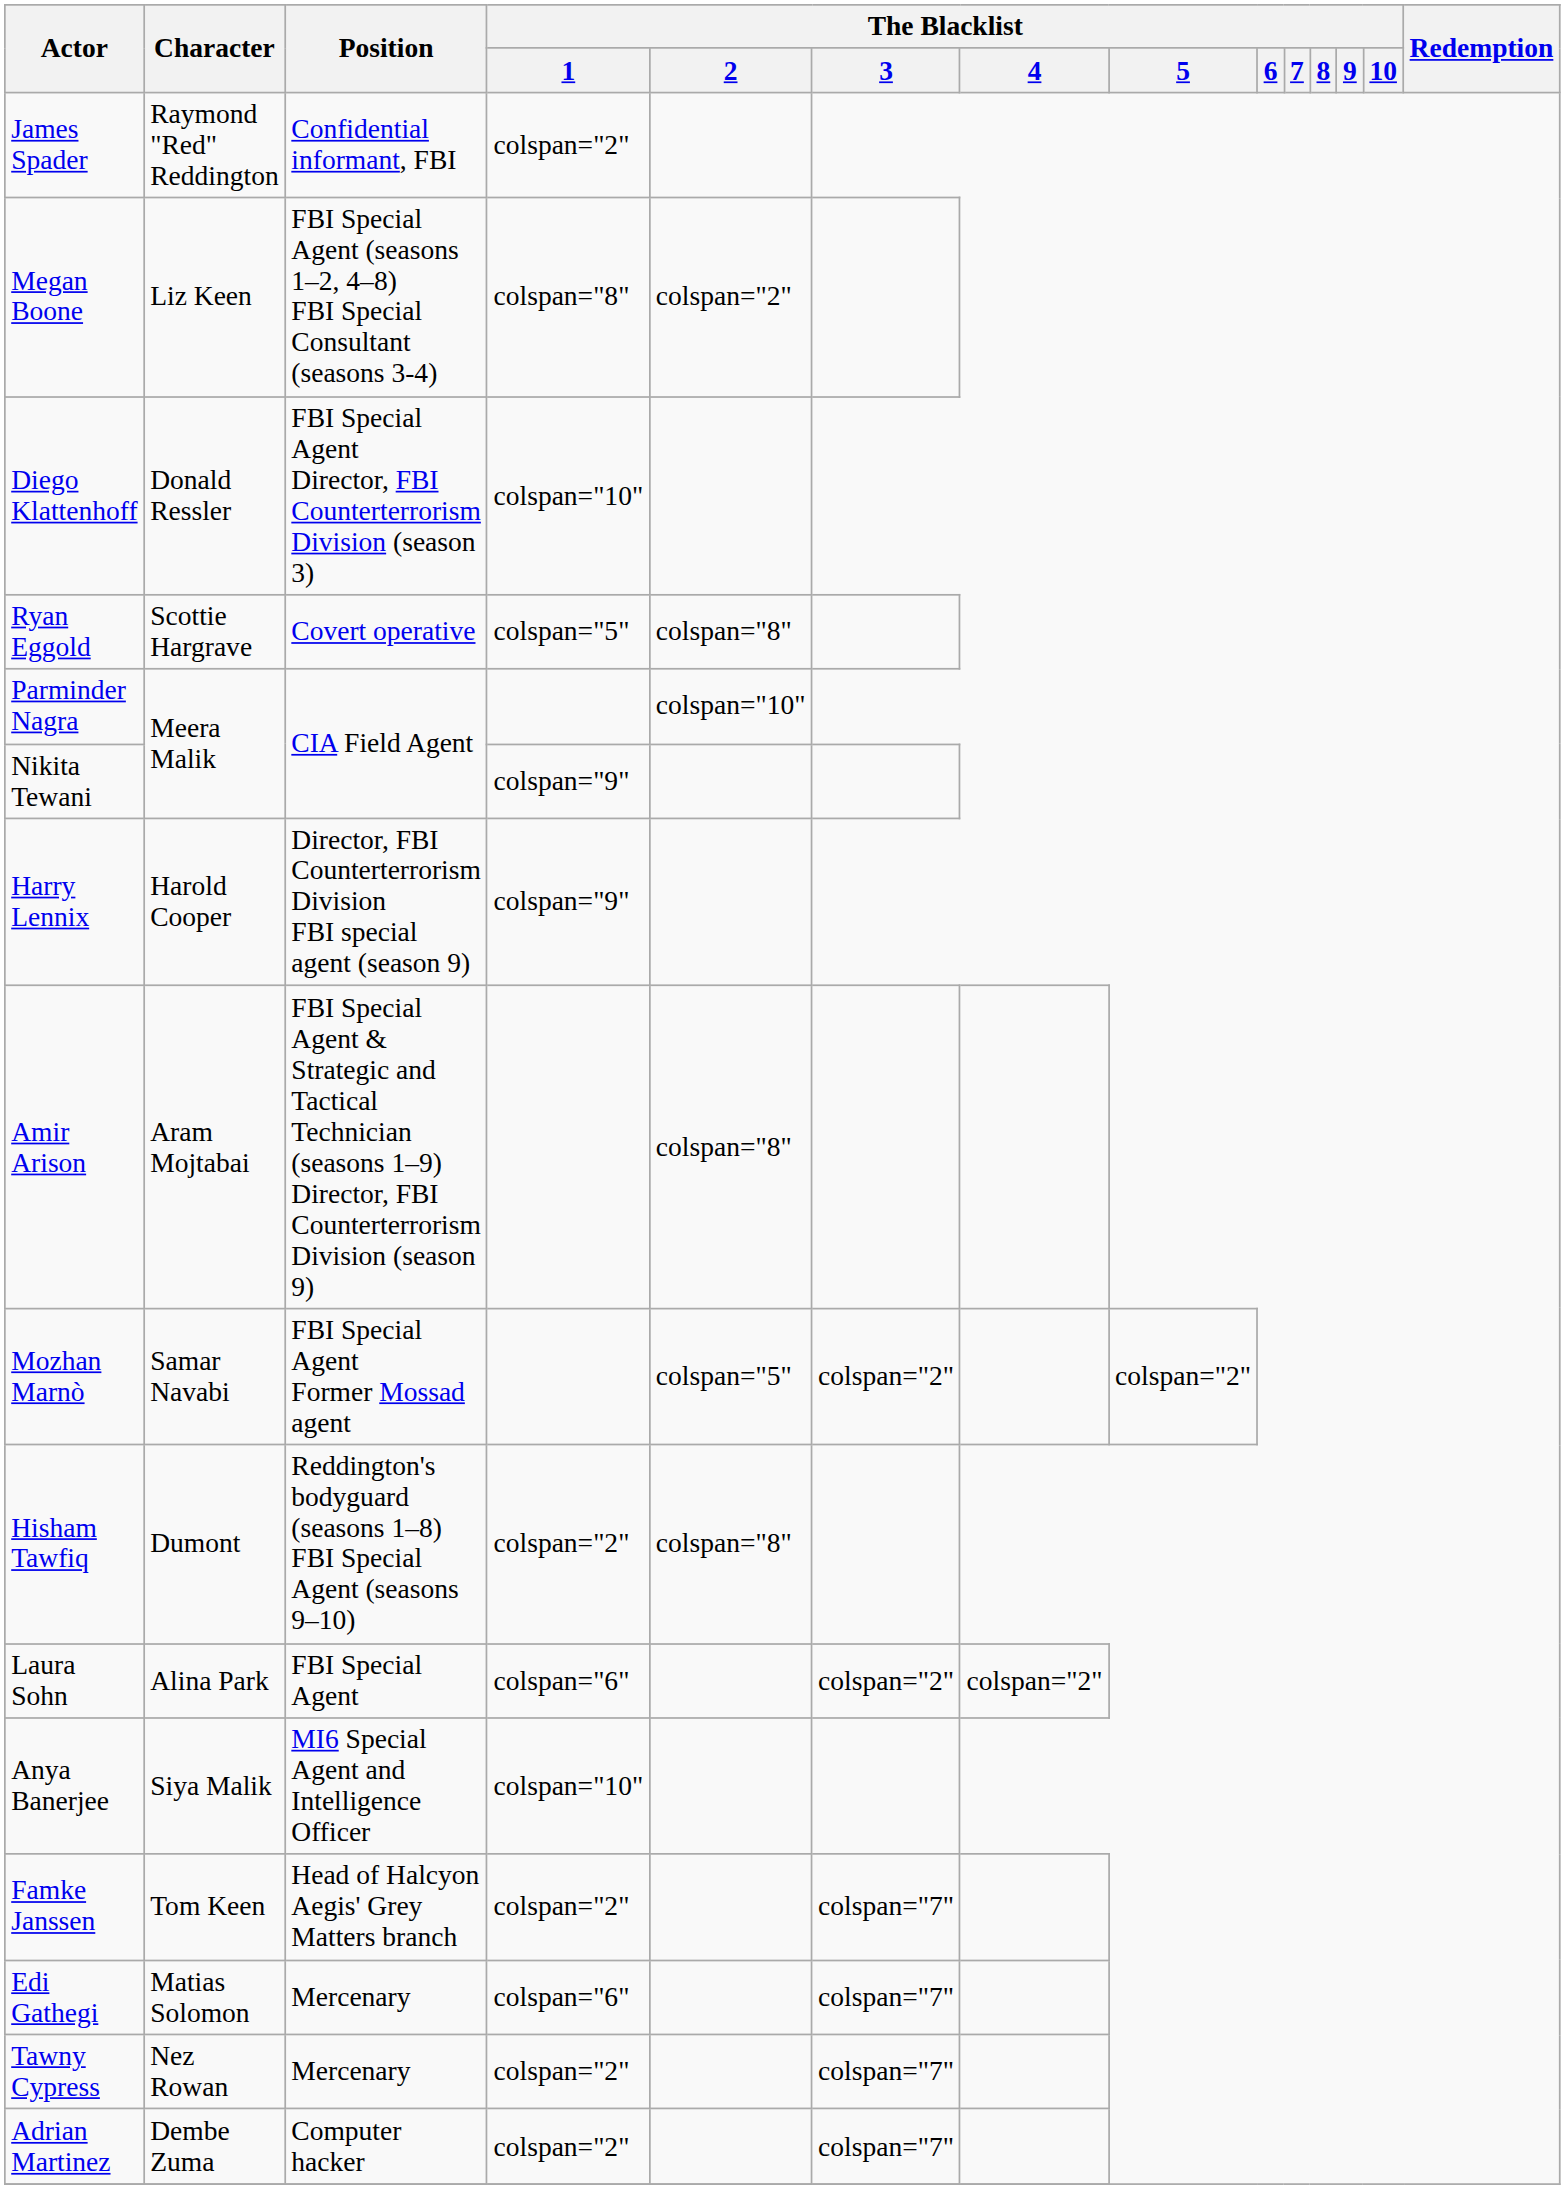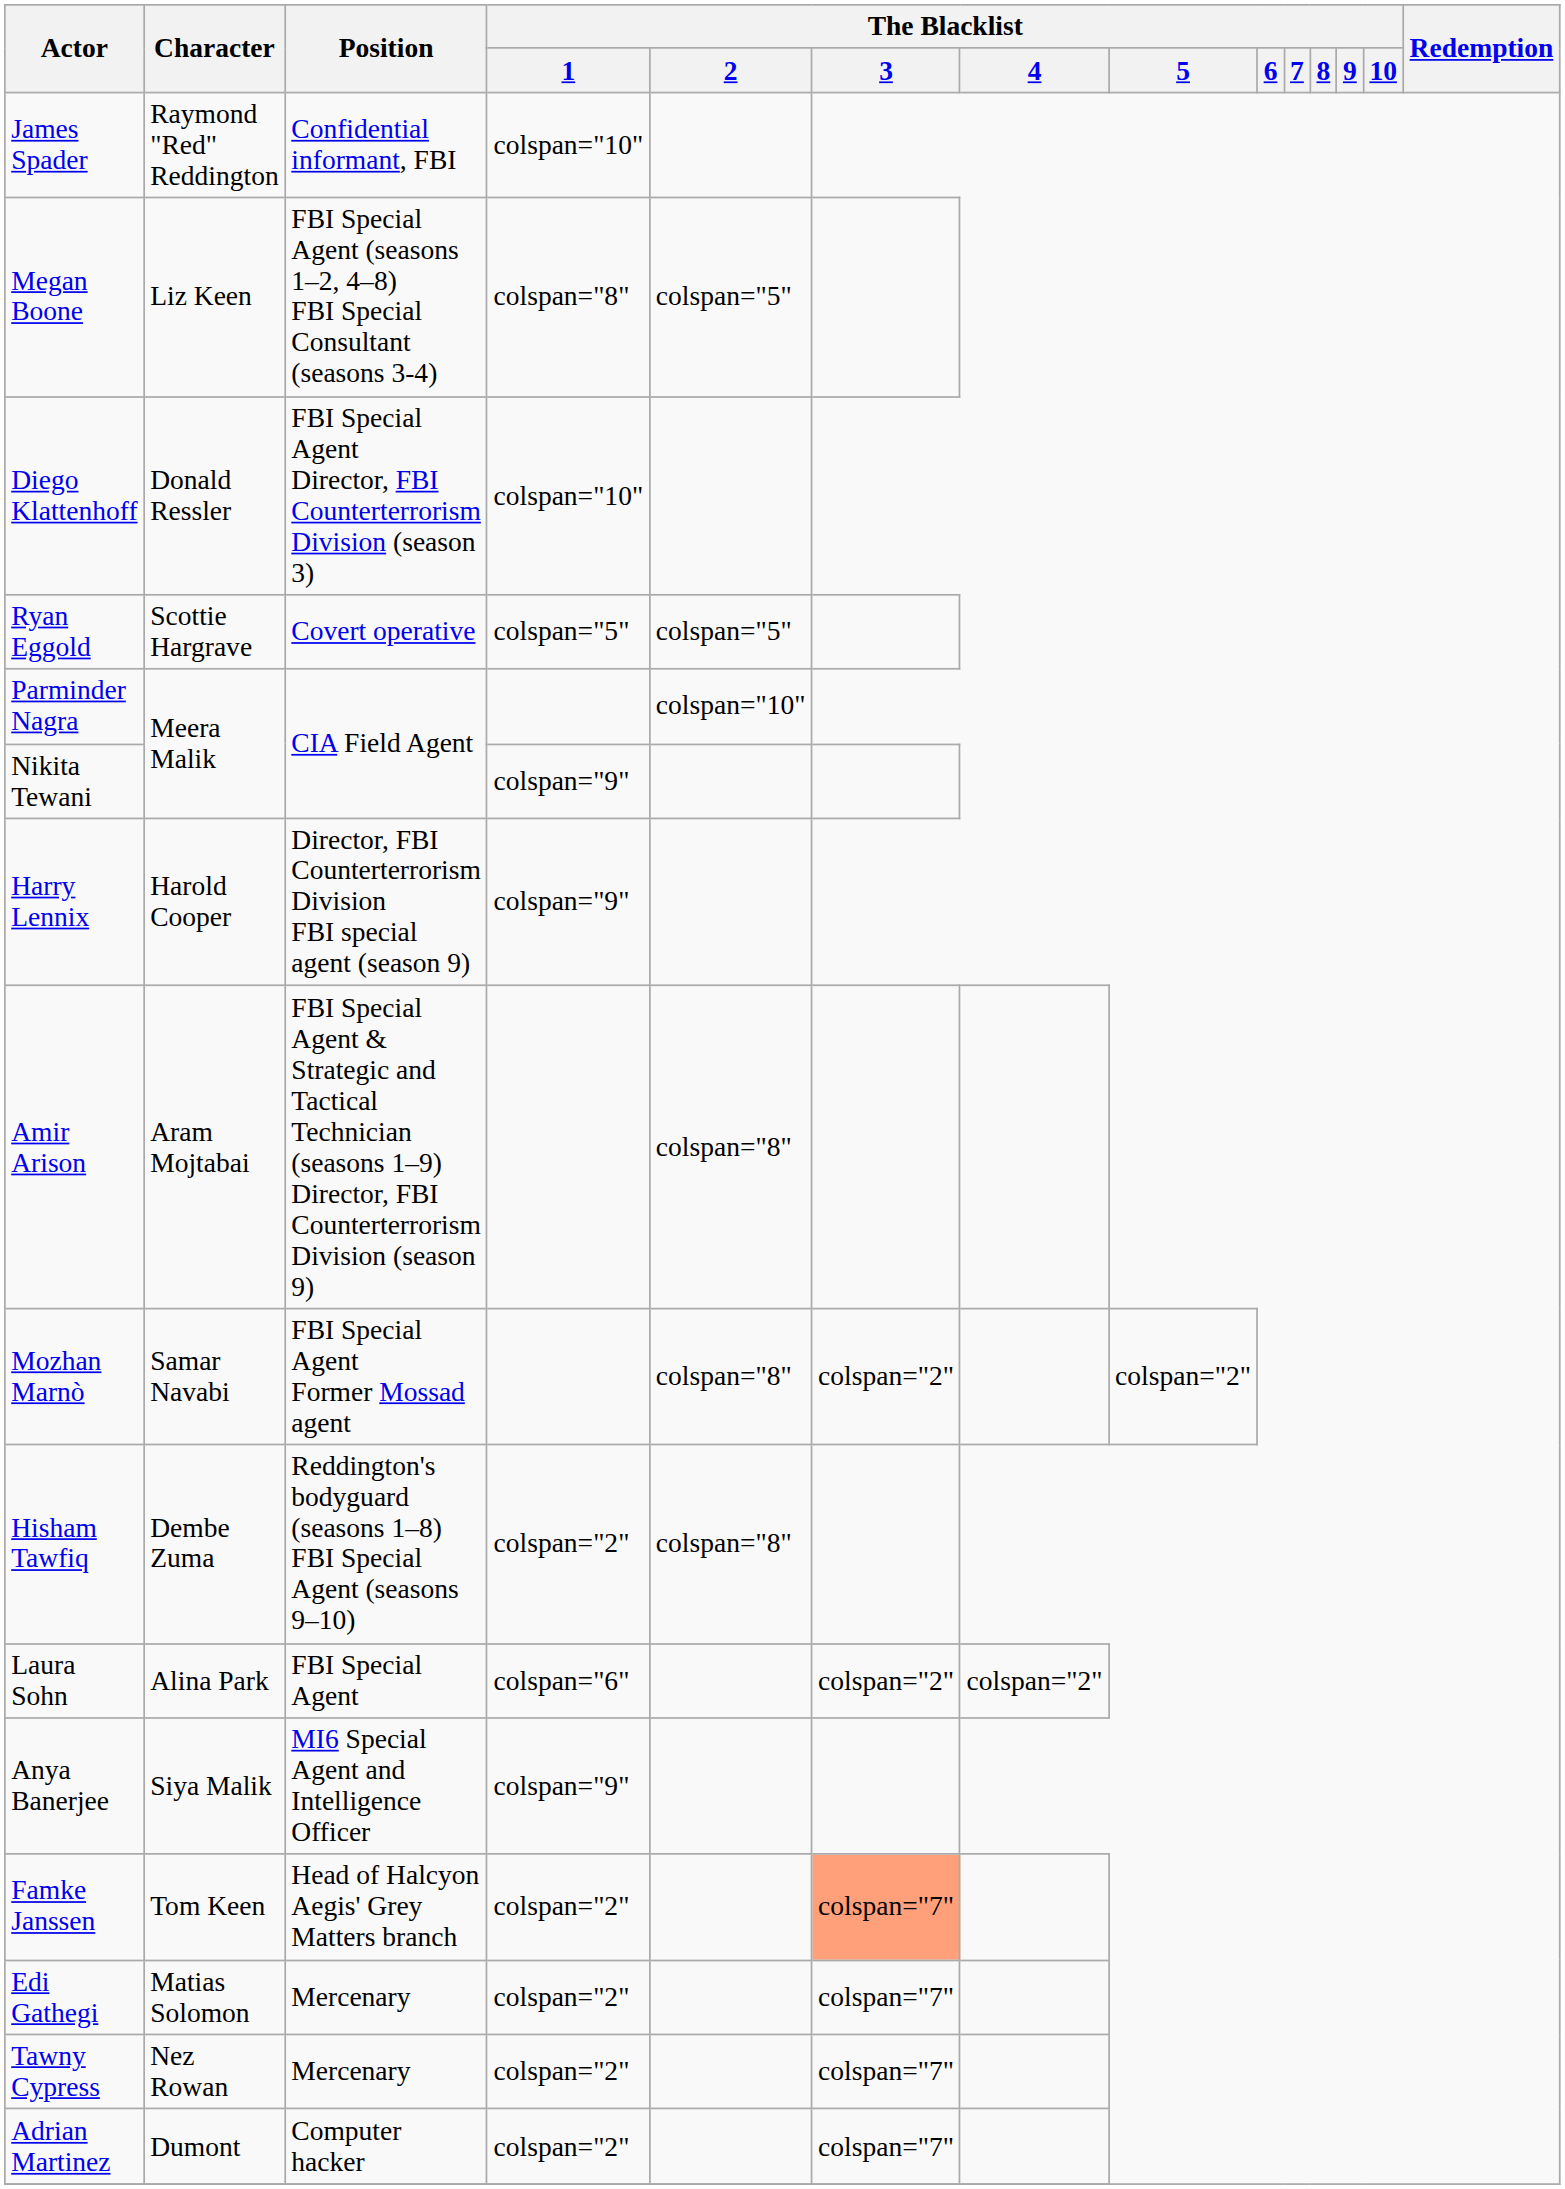(561, 144) colspan="2" -> (568, 144) colspan="10"
(724, 296) colspan="2" -> (724, 296) colspan="5"
(724, 631) colspan="8" -> (724, 631) colspan="5"
(724, 1376) colspan="5" -> (724, 1376) colspan="8"
(195, 1543) Dumont -> (190, 1543) Dembe Zuma
(568, 1785) colspan="10" -> (561, 1785) colspan="9"
(886, 1906) no background -> (886, 1906) lightsalmon background
(561, 1996) colspan="6" -> (561, 1996) colspan="2"
(190, 2146) Dembe Zuma -> (195, 2146) Dumont
